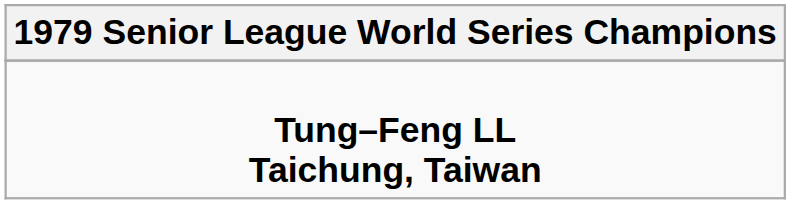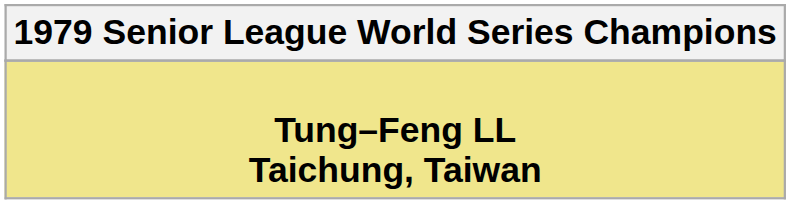(395, 148) no background -> (395, 148) khaki background
